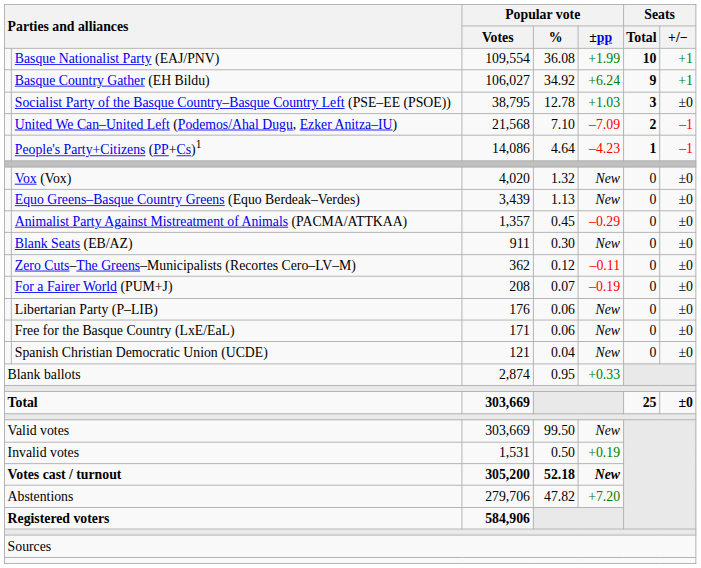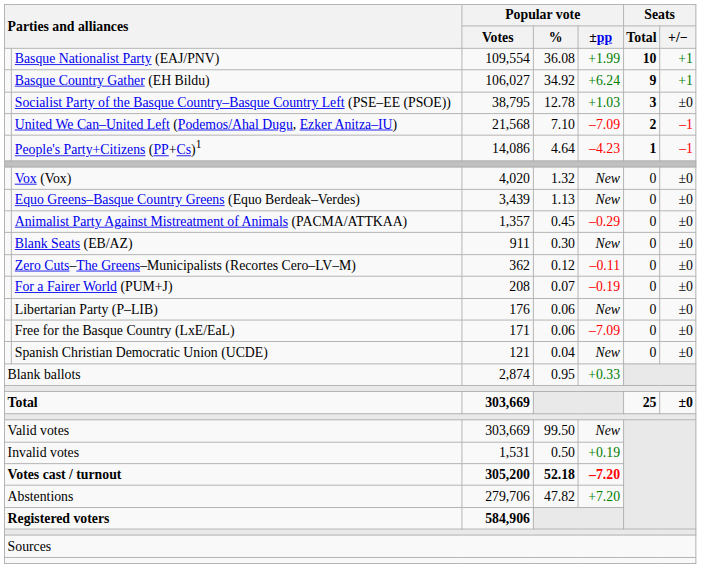(608, 330) New -> (605, 330) –7.09
(607, 474) New -> (605, 474) –7.20
